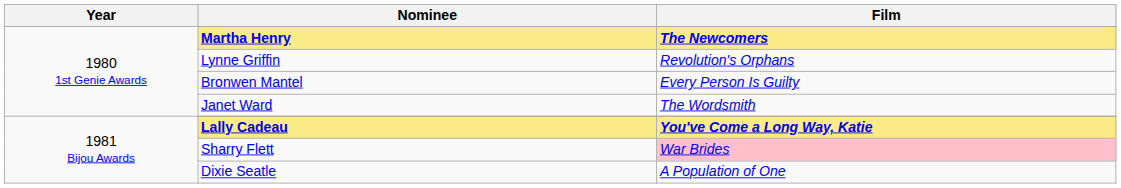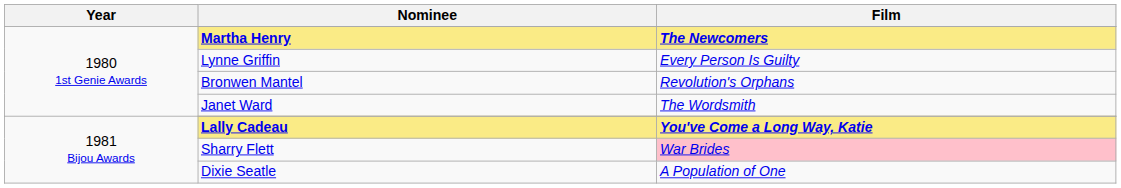(727, 60) Revolution's Orphans -> (730, 60) Every Person Is Guilty
(730, 82) Every Person Is Guilty -> (727, 82) Revolution's Orphans
